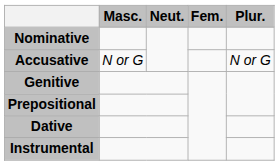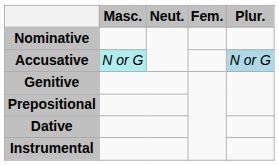(123, 60) no background -> (123, 60) paleturquoise background
(250, 60) no background -> (250, 60) lightblue background
